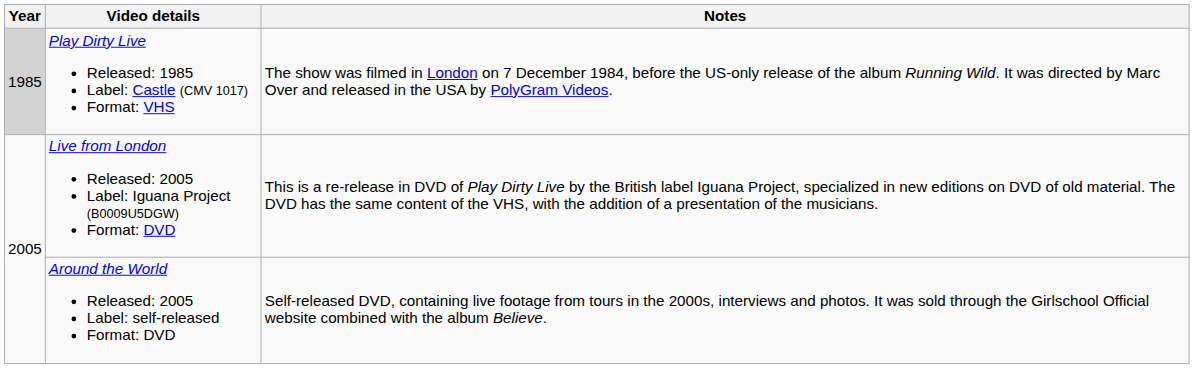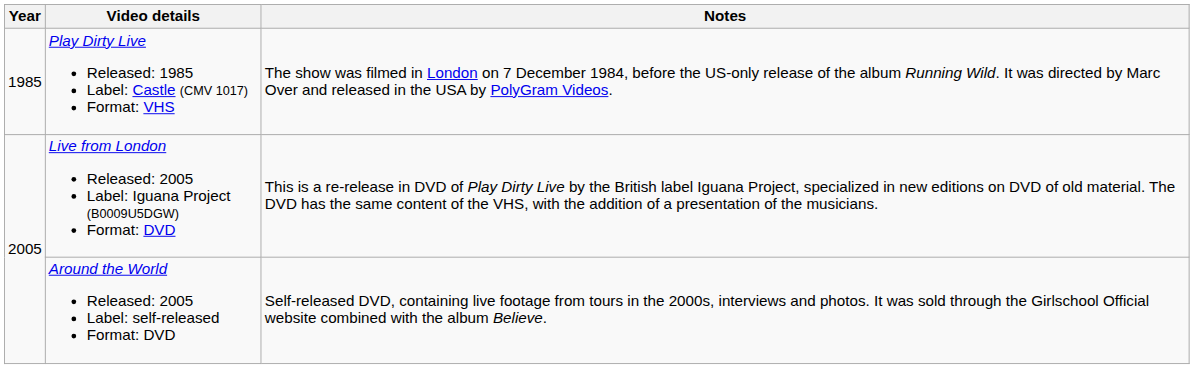(25, 81) lightgrey background -> (25, 81) no background
